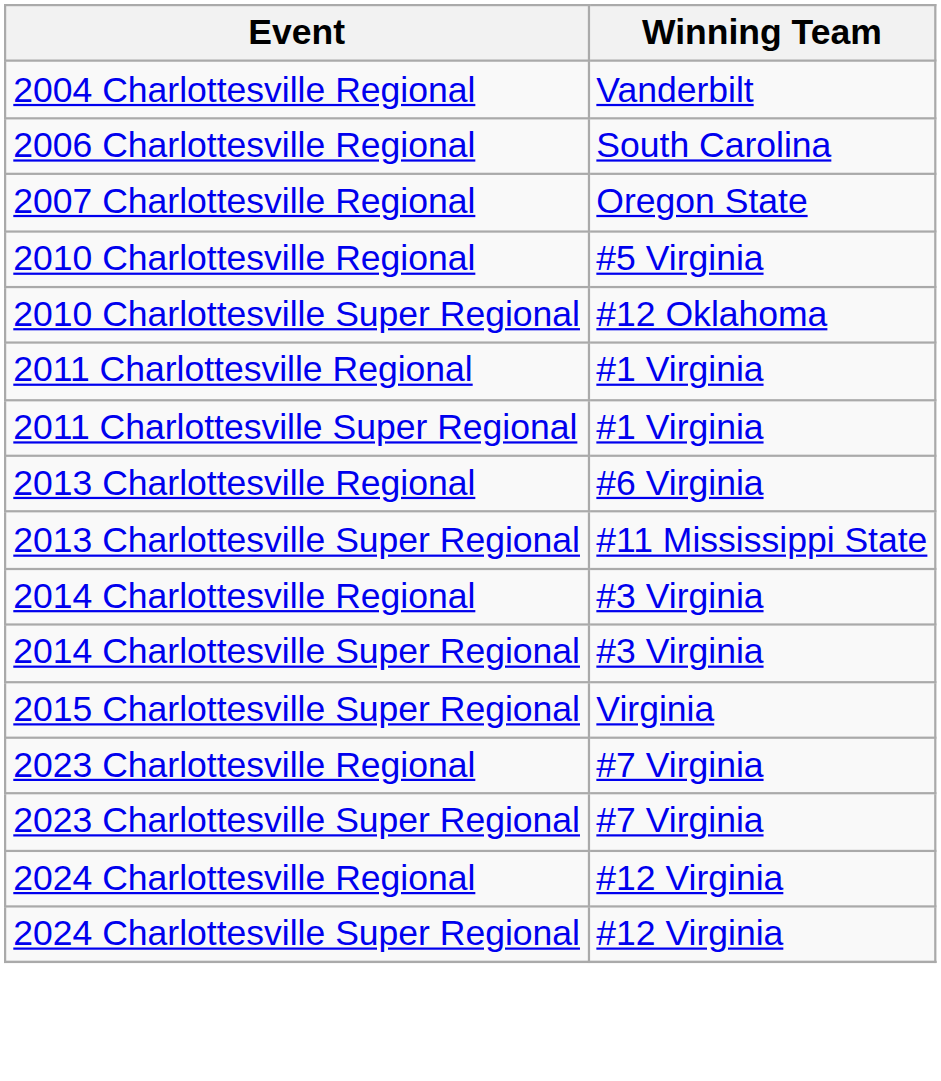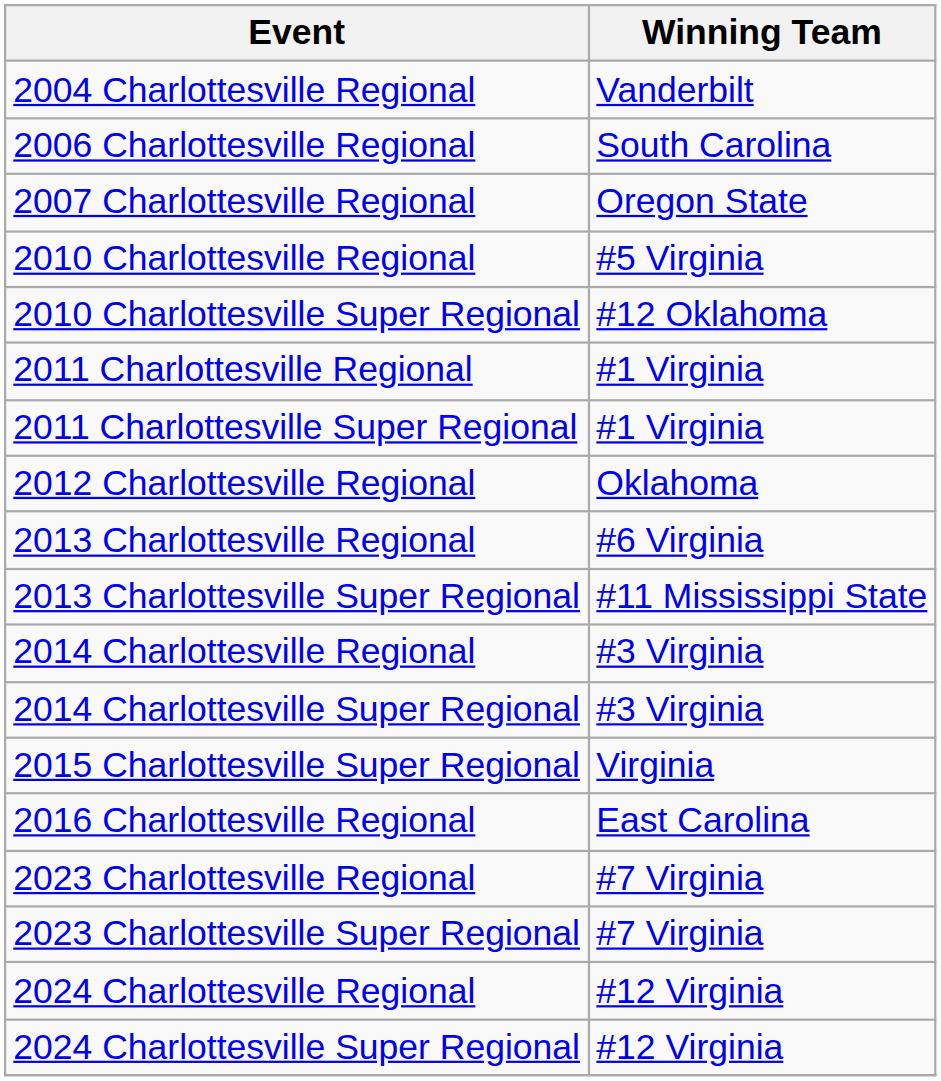+ row: (244, 483)
+ row: (244, 821)
